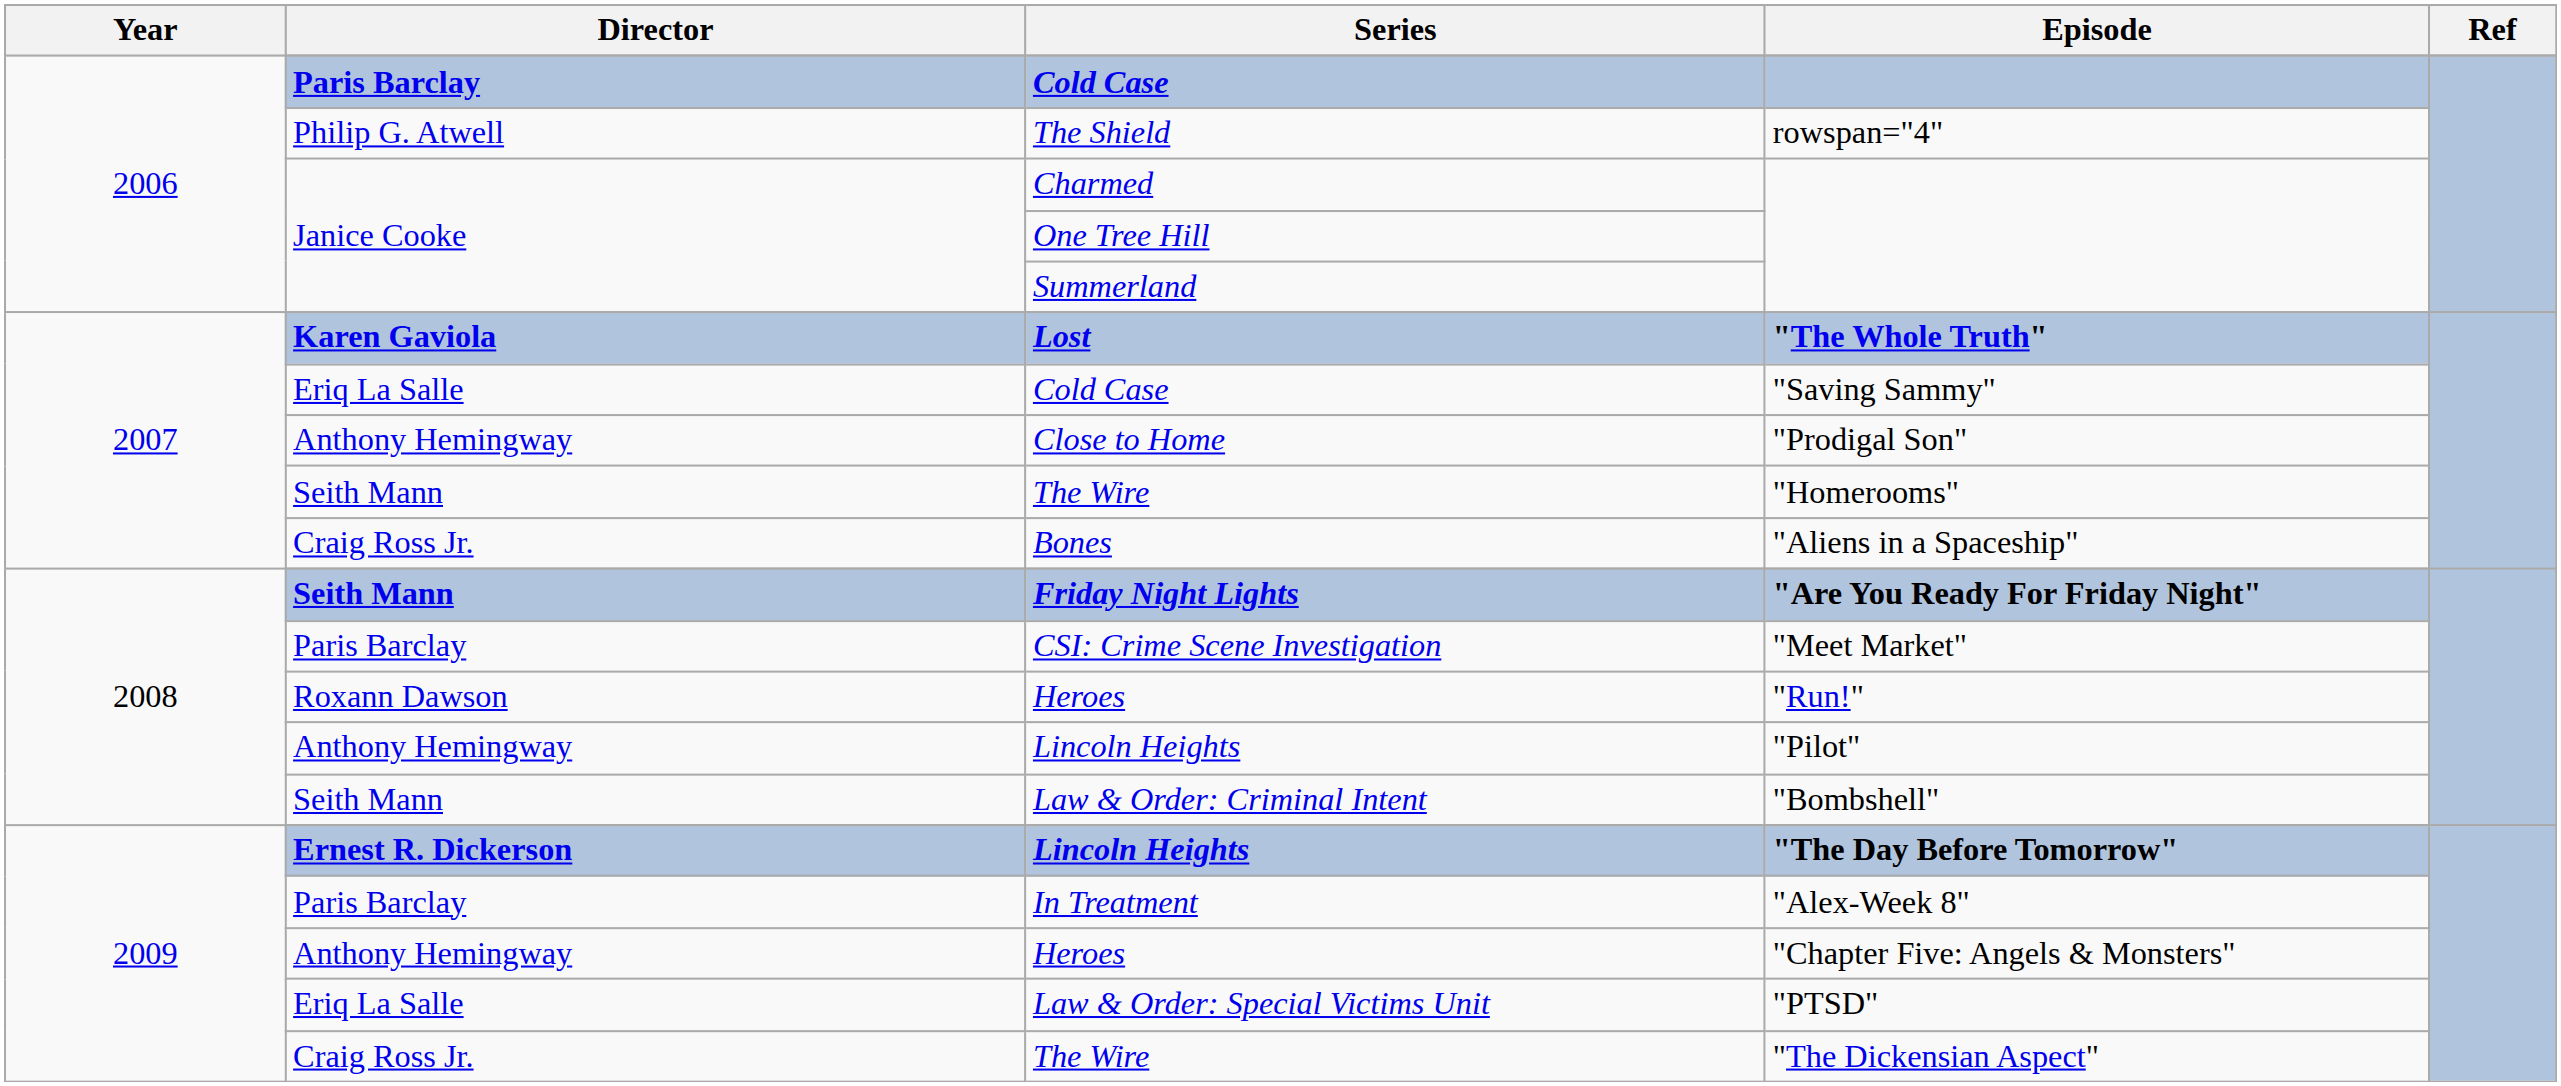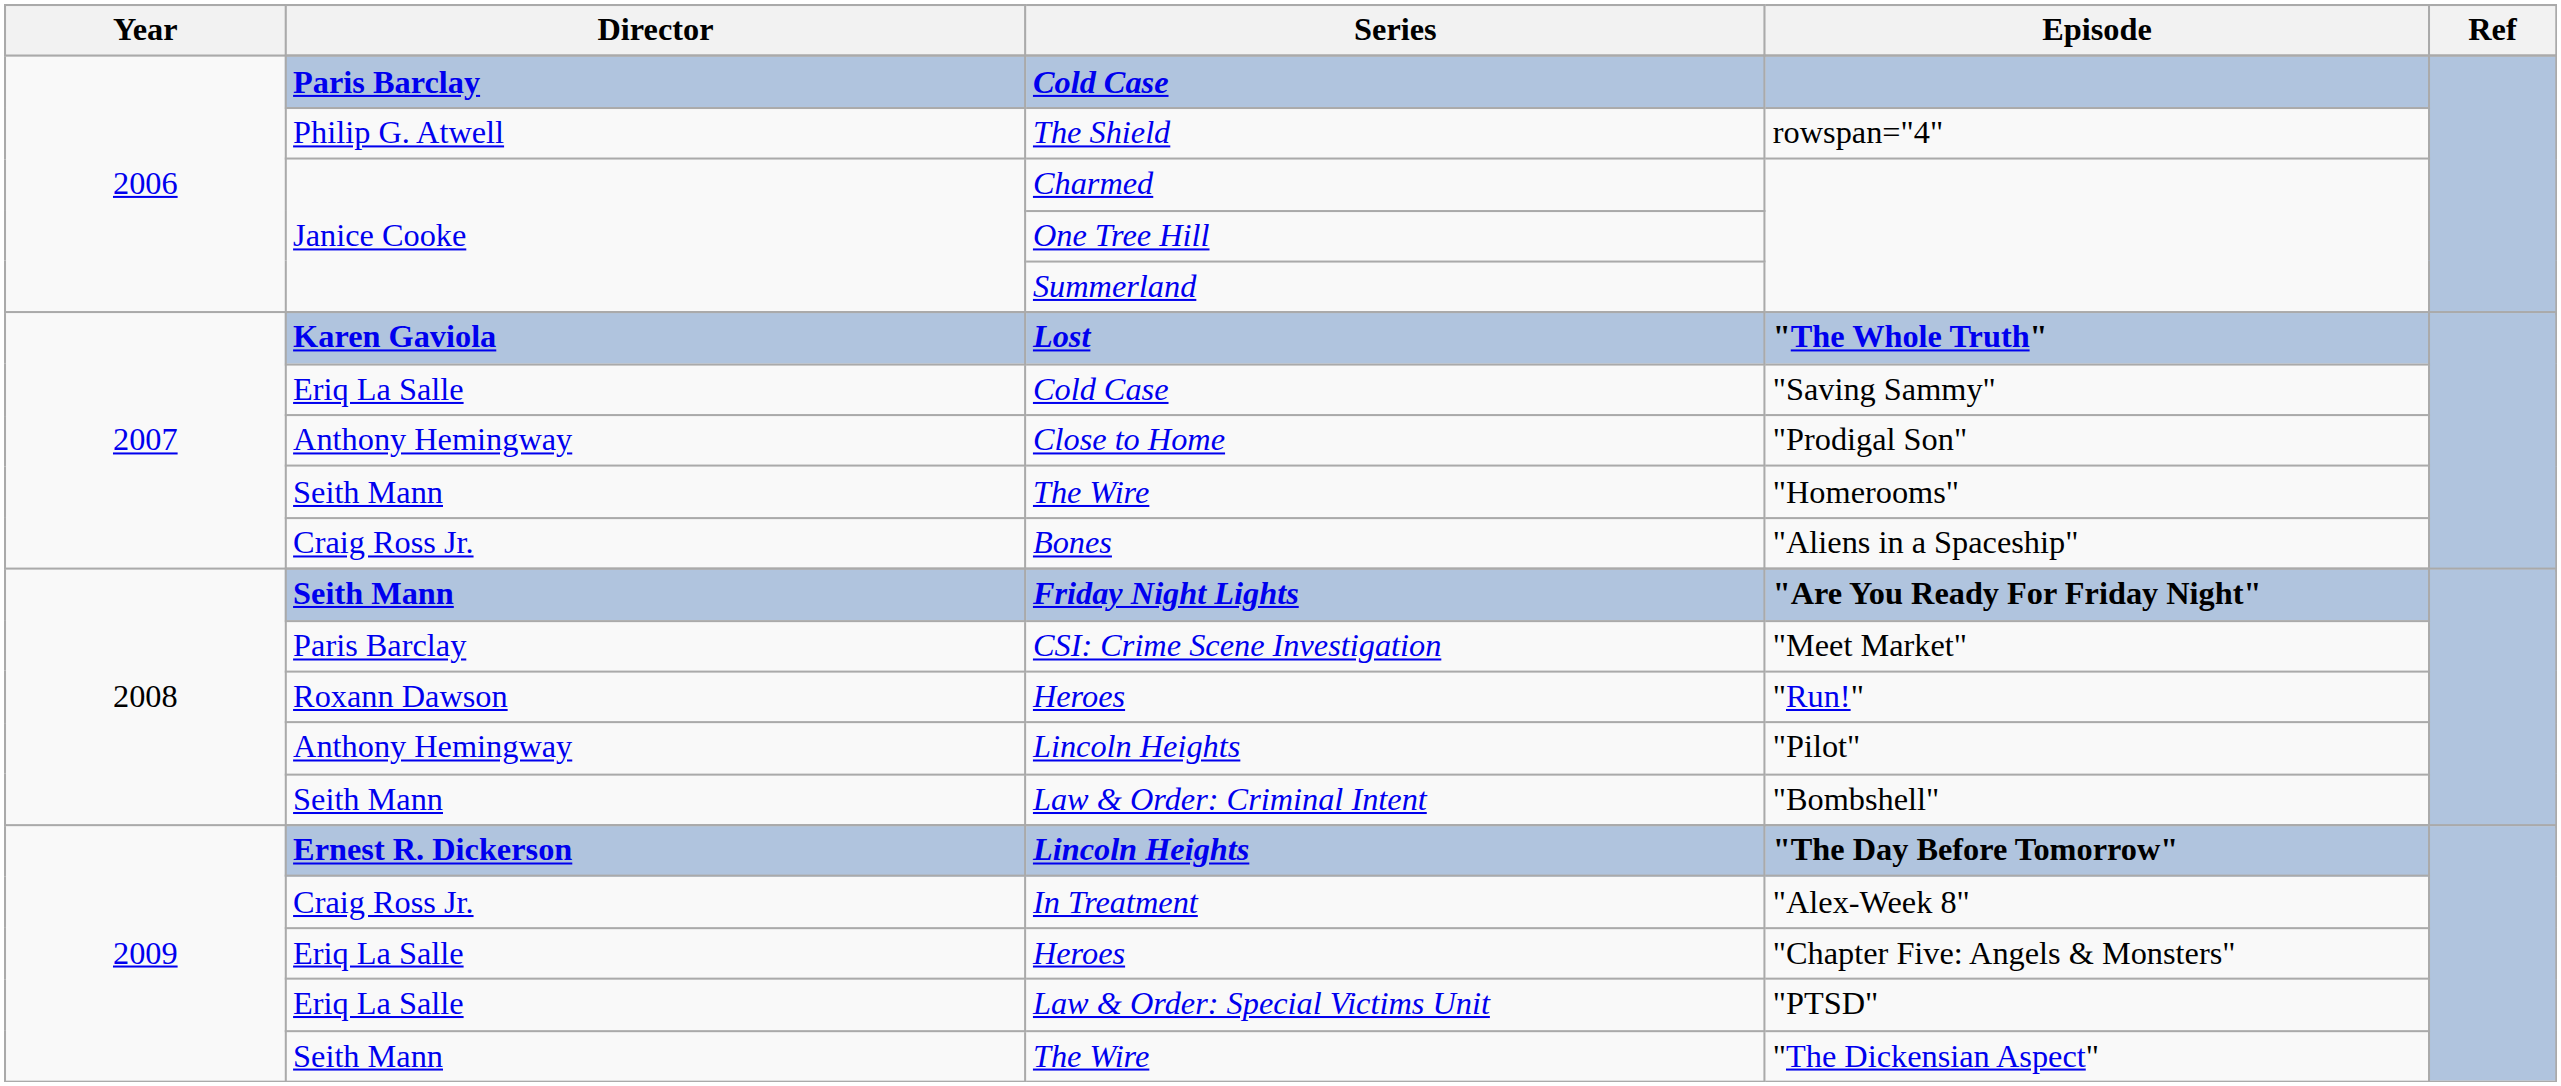(380, 901) Paris Barclay -> (383, 901) Craig Ross Jr.
(433, 952) Anthony Hemingway -> (378, 952) Eriq La Salle
(383, 1055) Craig Ross Jr. -> (368, 1055) Seith Mann
